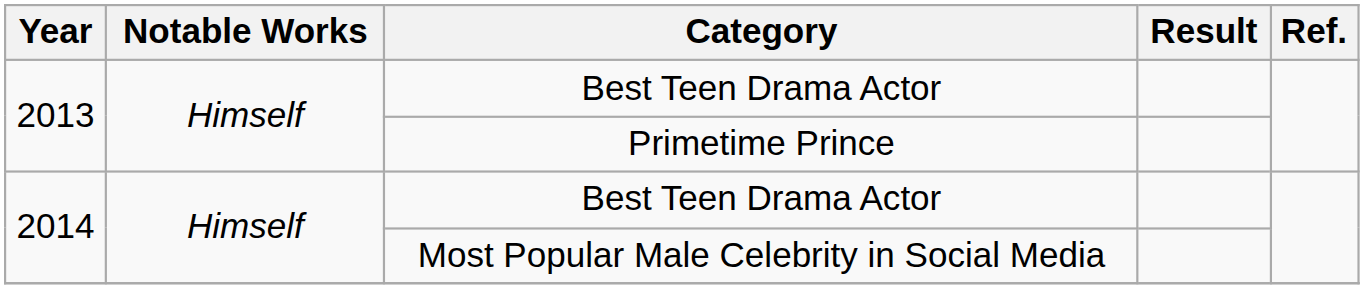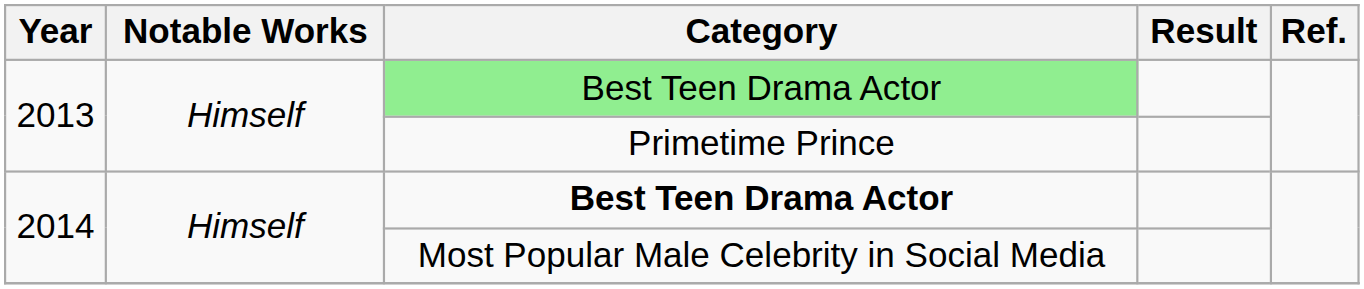(761, 87) no background -> (761, 87) lightgreen background
(761, 198) normal -> (761, 198) bold
